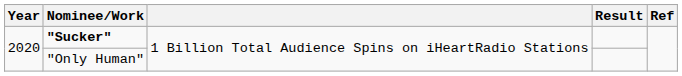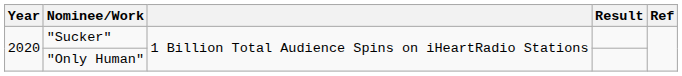(79, 38) bold -> (79, 38) normal
